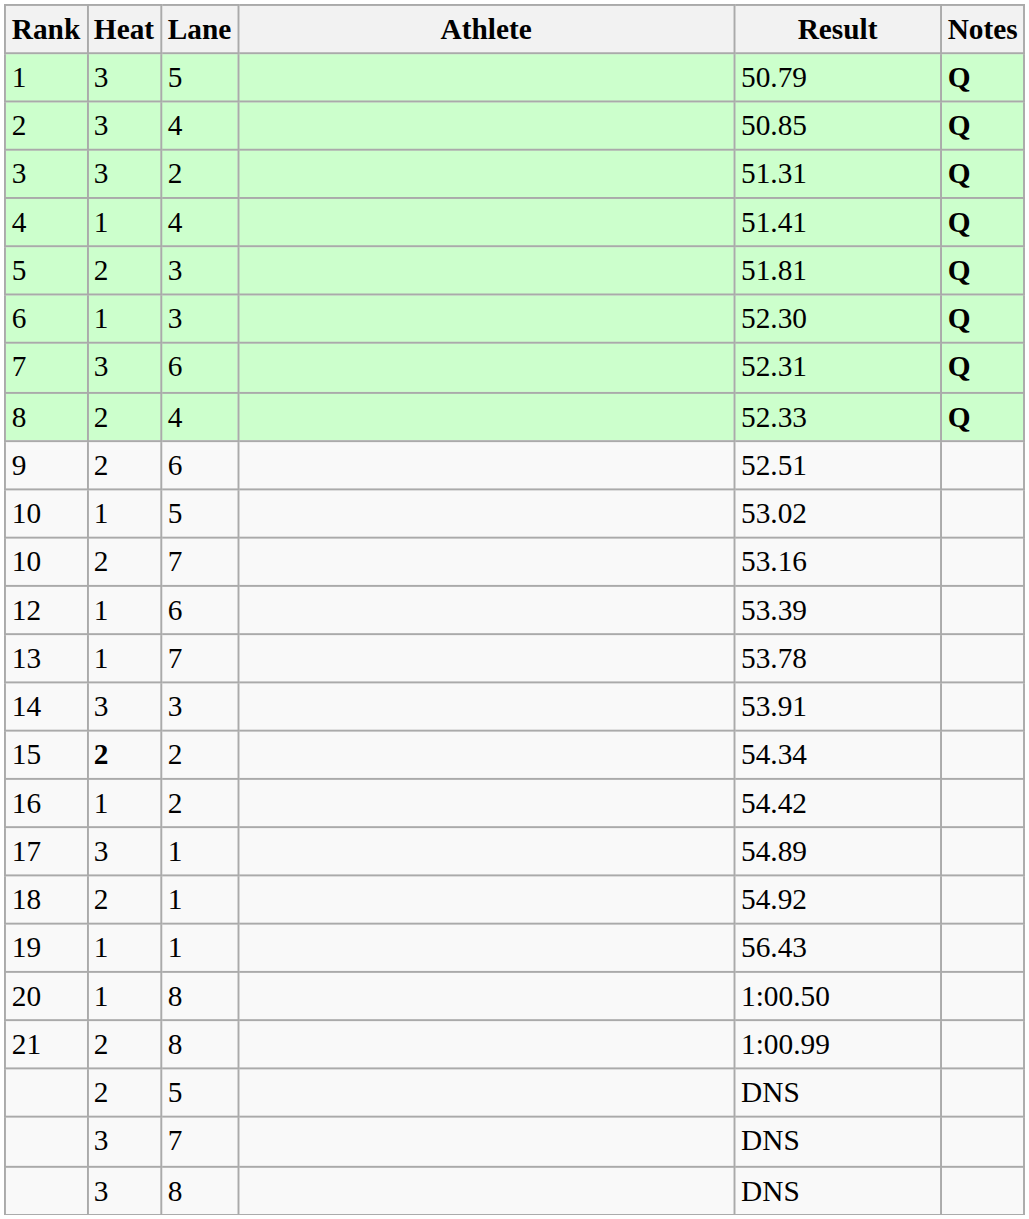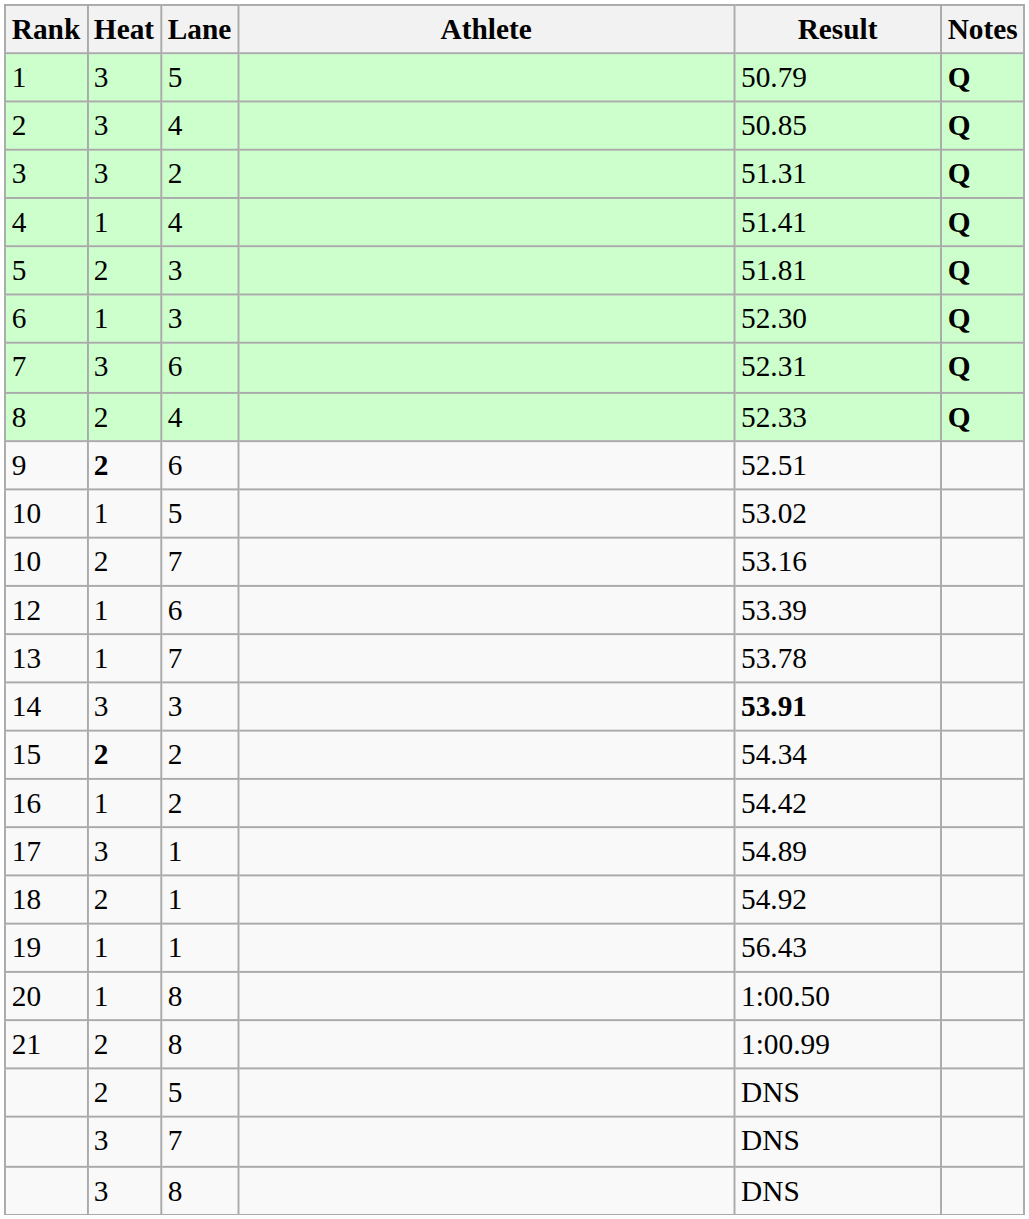(101, 464) normal -> (101, 464) bold
(774, 706) normal -> (774, 706) bold
